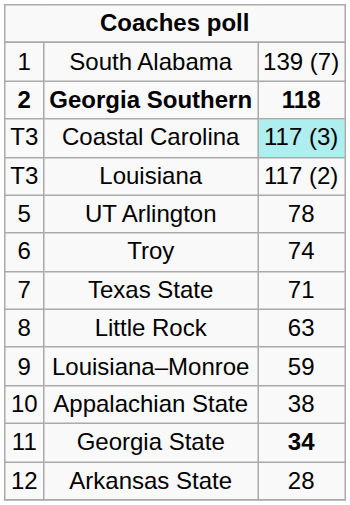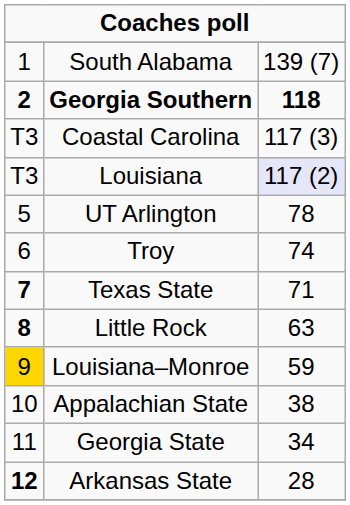(301, 137) paleturquoise background -> (301, 137) no background
(301, 175) no background -> (301, 175) lavender background
(24, 289) normal -> (24, 289) bold
(24, 328) normal -> (24, 328) bold
(24, 366) no background -> (24, 366) gold background
(301, 442) bold -> (301, 442) normal
(24, 480) normal -> (24, 480) bold
